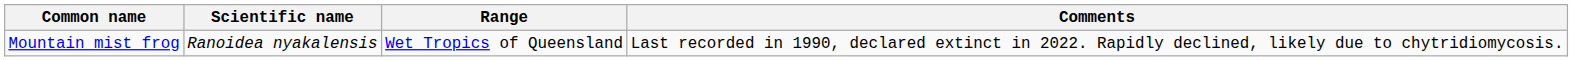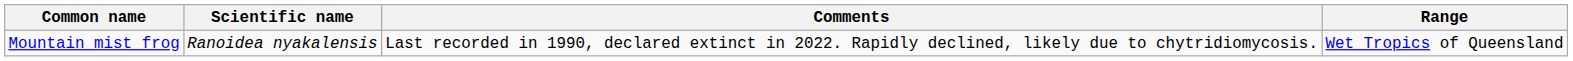columns swapped: (504, 18) <-> (1097, 18)
